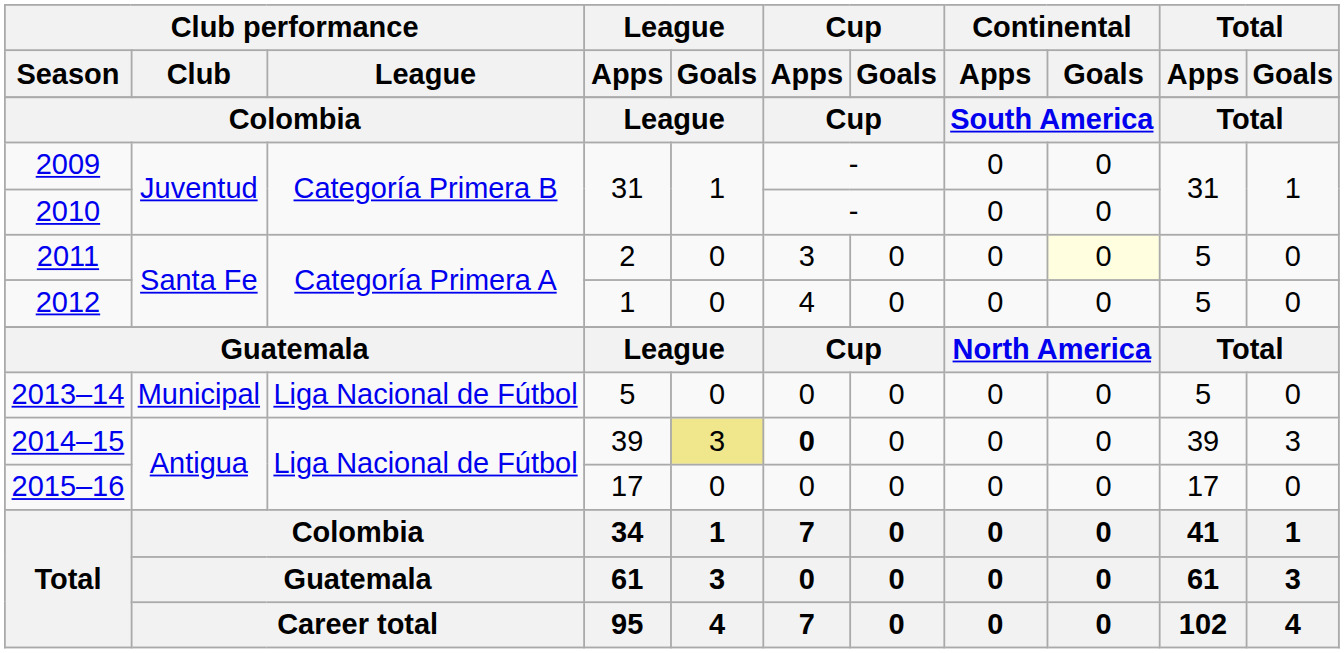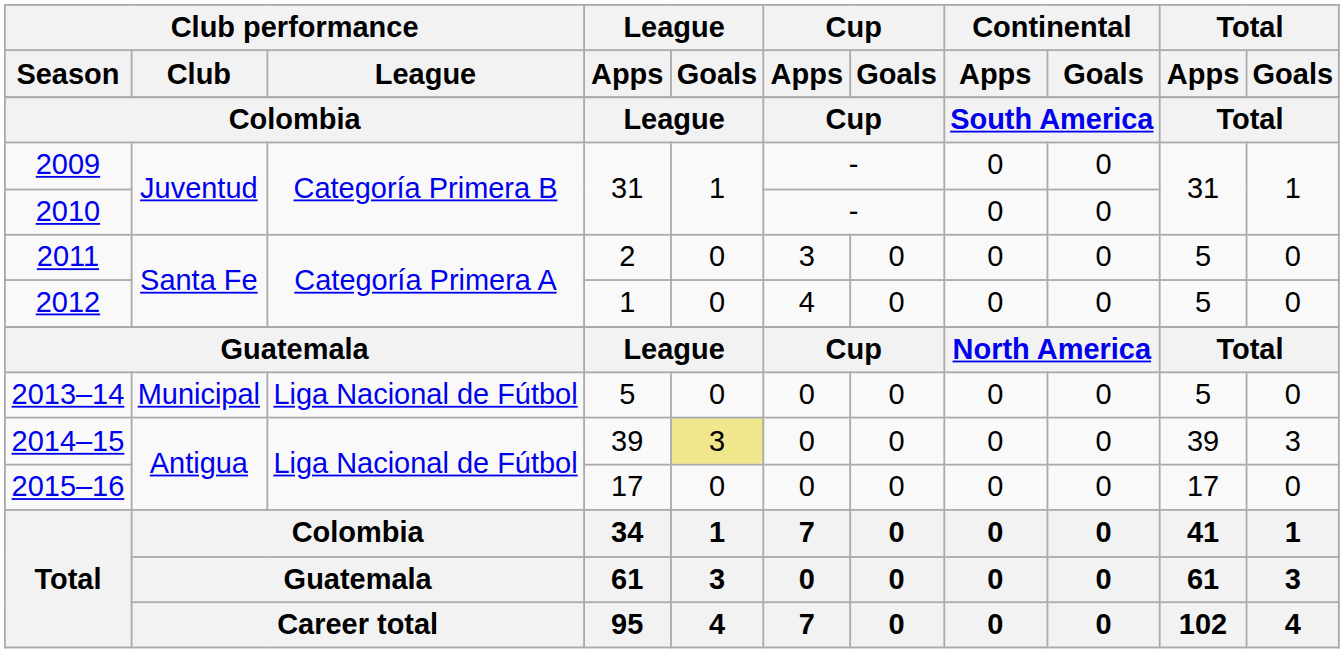(1104, 257) lightyellow background -> (1104, 257) no background
(807, 440) bold -> (807, 440) normal
